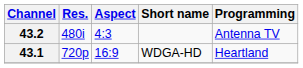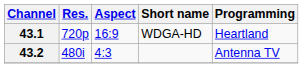rows swapped: (32, 53) <-> (32, 33)
